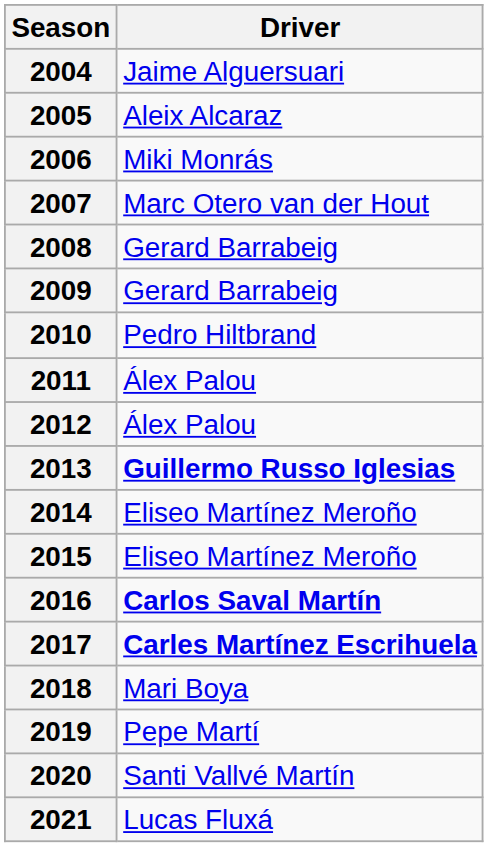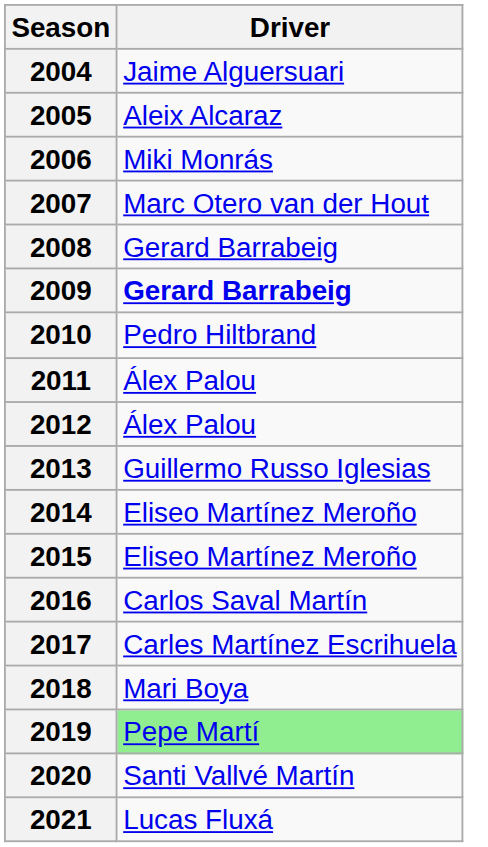(231, 291) normal -> (237, 291) bold
(289, 467) bold -> (277, 467) normal
(252, 600) bold -> (245, 600) normal
(300, 644) bold -> (290, 644) normal
(191, 732) no background -> (191, 732) lightgreen background
